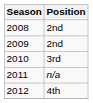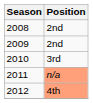(53, 75) no background -> (53, 75) lightsalmon background
(53, 91) no background -> (53, 91) lightsalmon background
